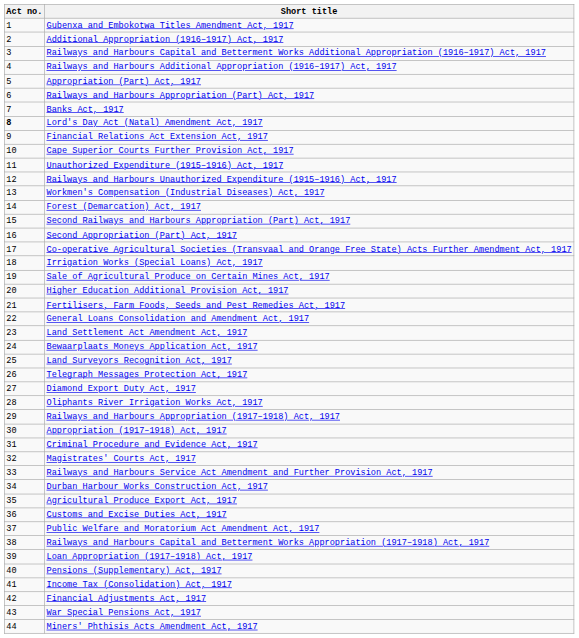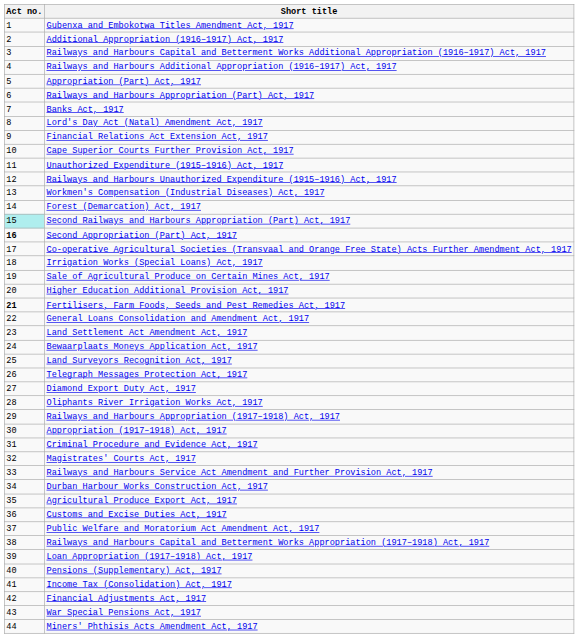(9, 123) bold -> (9, 123) normal
(12, 221) no background -> (12, 221) paleturquoise background
(12, 235) normal -> (12, 235) bold
(12, 305) normal -> (12, 305) bold
